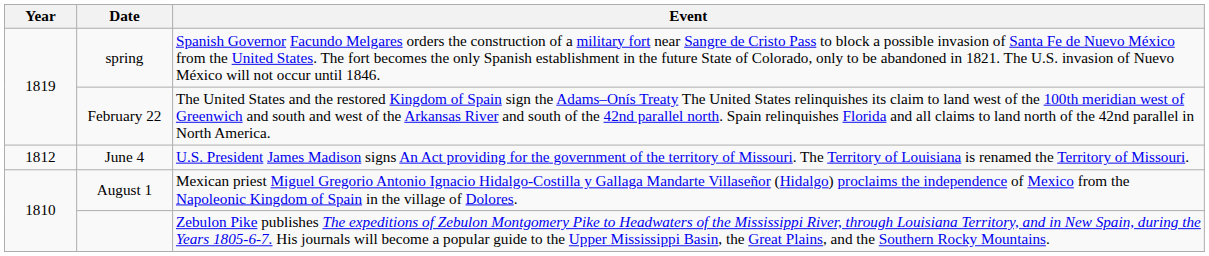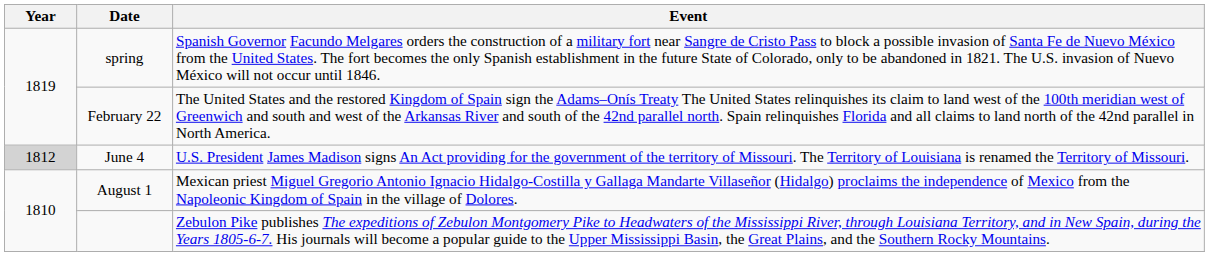(40, 157) no background -> (40, 157) lightgrey background
